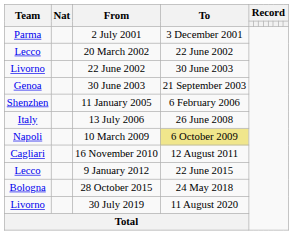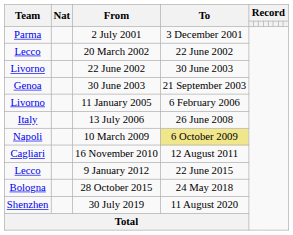(28, 102) Shenzhen -> (28, 102) Livorno
(28, 204) Livorno -> (28, 204) Shenzhen
